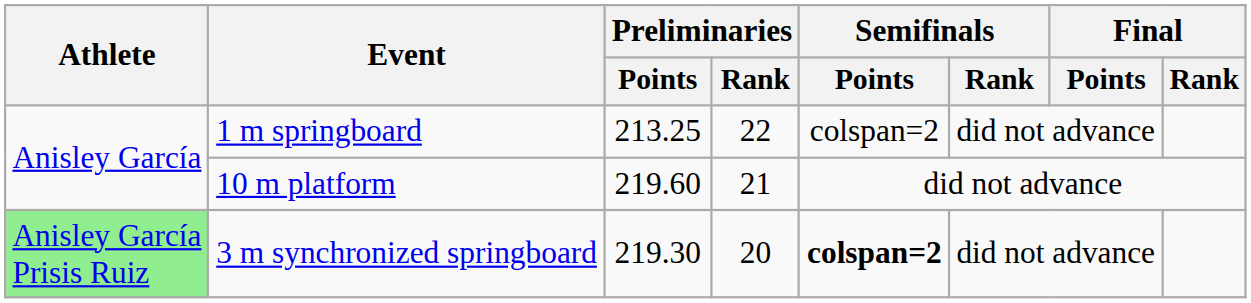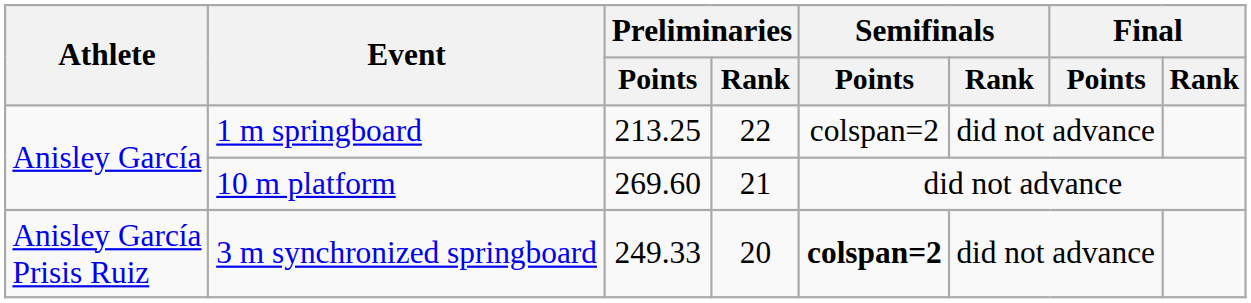(658, 183) 219.60 -> (658, 183) 269.60
(107, 253) lightgreen background -> (107, 253) no background
(658, 253) 219.30 -> (658, 253) 249.33
